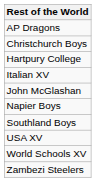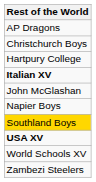(28, 75) normal -> (29, 75) bold
(41, 122) no background -> (41, 122) gold background
(25, 138) normal -> (25, 138) bold
